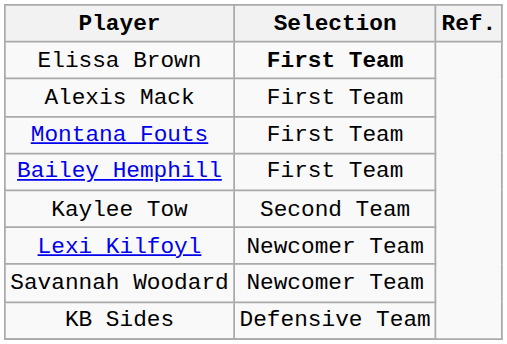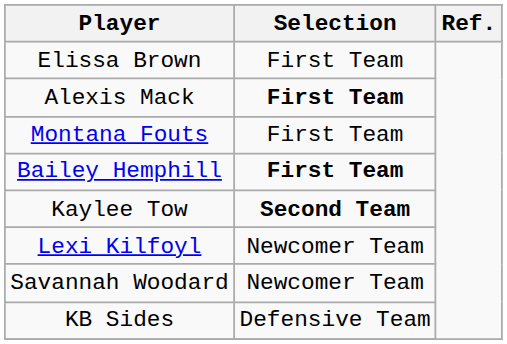(335, 60) bold -> (335, 60) normal
(335, 98) normal -> (335, 98) bold
(335, 172) normal -> (335, 172) bold
(335, 209) normal -> (335, 209) bold
